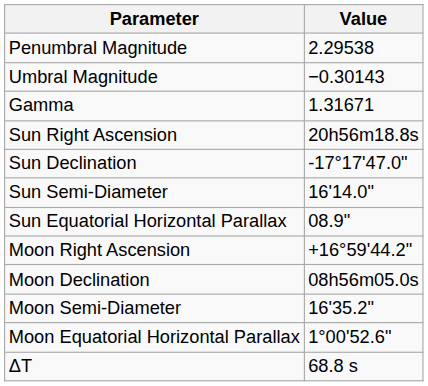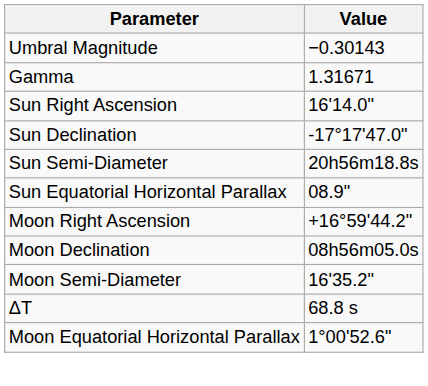- row: (98, 47)
(363, 134) 20h56m18.8s -> (341, 105) 16'14.0"
(341, 192) 16'14.0" -> (363, 163) 20h56m18.8s
rows swapped: (154, 337) <-> (20, 366)
